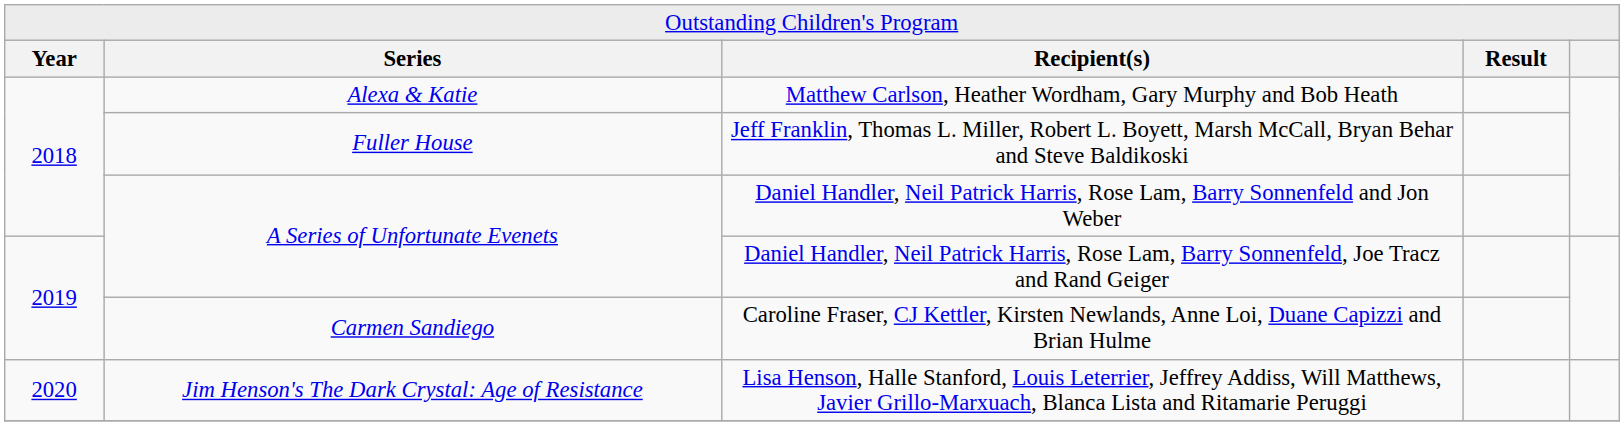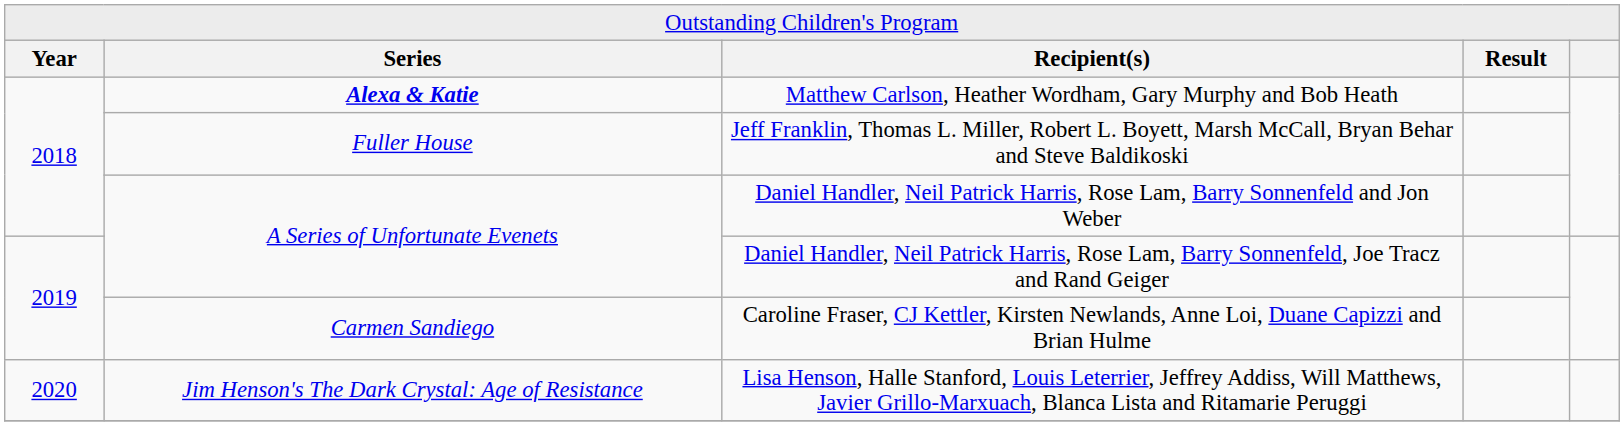(412, 94) normal -> (412, 94) bold
